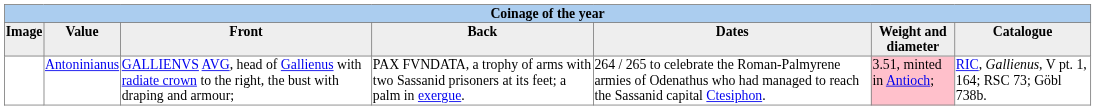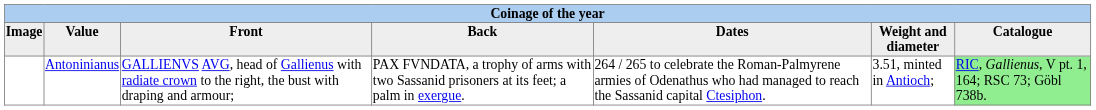(907, 72) pink background -> (907, 72) no background
(1021, 80) no background -> (1021, 80) lightgreen background
